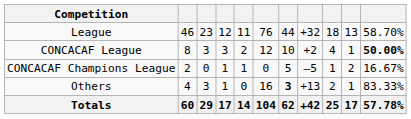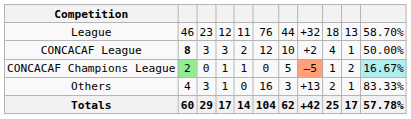(187, 50) normal -> (187, 50) bold
(383, 50) bold -> (383, 50) normal
(187, 68) no background -> (187, 68) lightgreen background
(310, 68) no background -> (310, 68) lightsalmon background
(383, 68) no background -> (383, 68) paleturquoise background
(288, 86) bold -> (288, 86) normal
